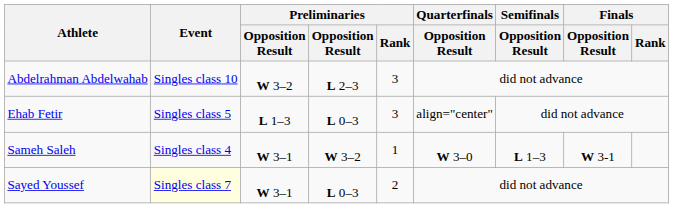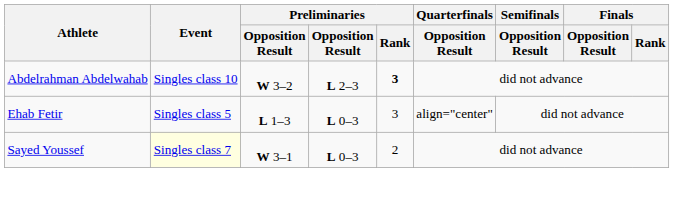(395, 78) normal -> (395, 78) bold
- row: (42, 149)
